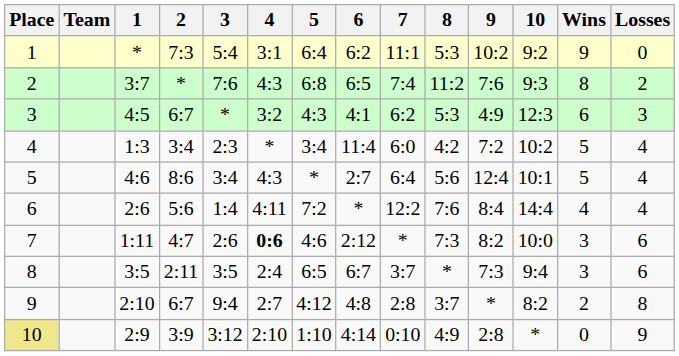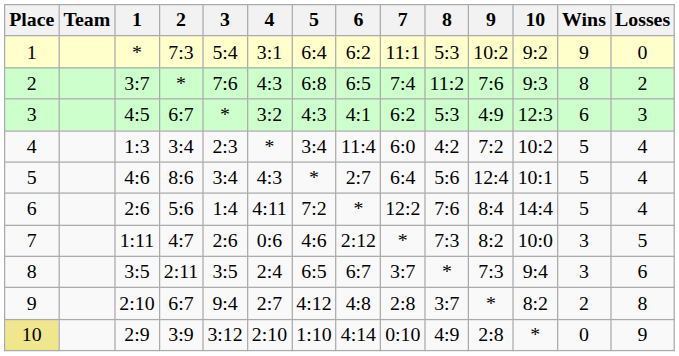(584, 209) 4 -> (584, 209) 5
(270, 240) bold -> (270, 240) normal
(643, 240) 6 -> (643, 240) 5
